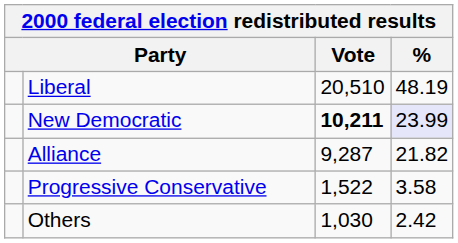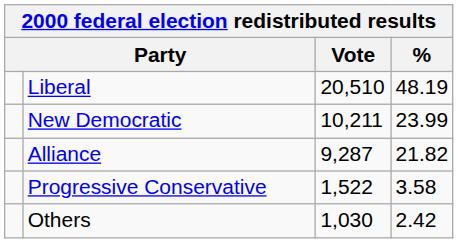(352, 120) bold -> (352, 120) normal
(422, 120) lavender background -> (422, 120) no background
